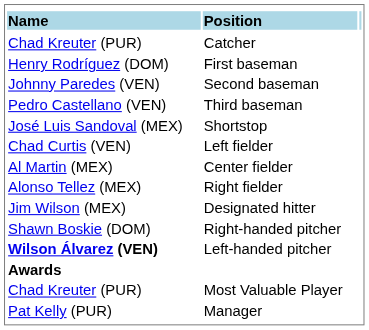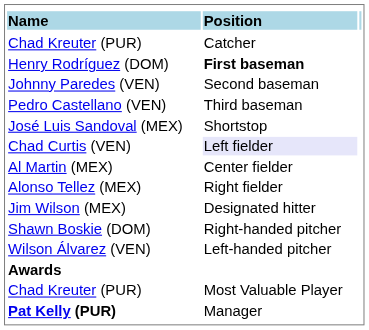(251, 64) normal -> (254, 64) bold
(238, 146) no background -> (238, 146) lavender background
(83, 249) bold -> (79, 249) normal
(60, 311) normal -> (62, 311) bold
